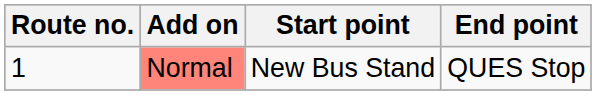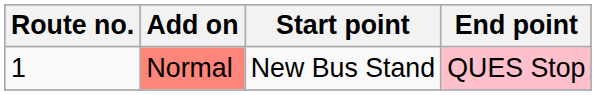(516, 68) no background -> (516, 68) pink background
